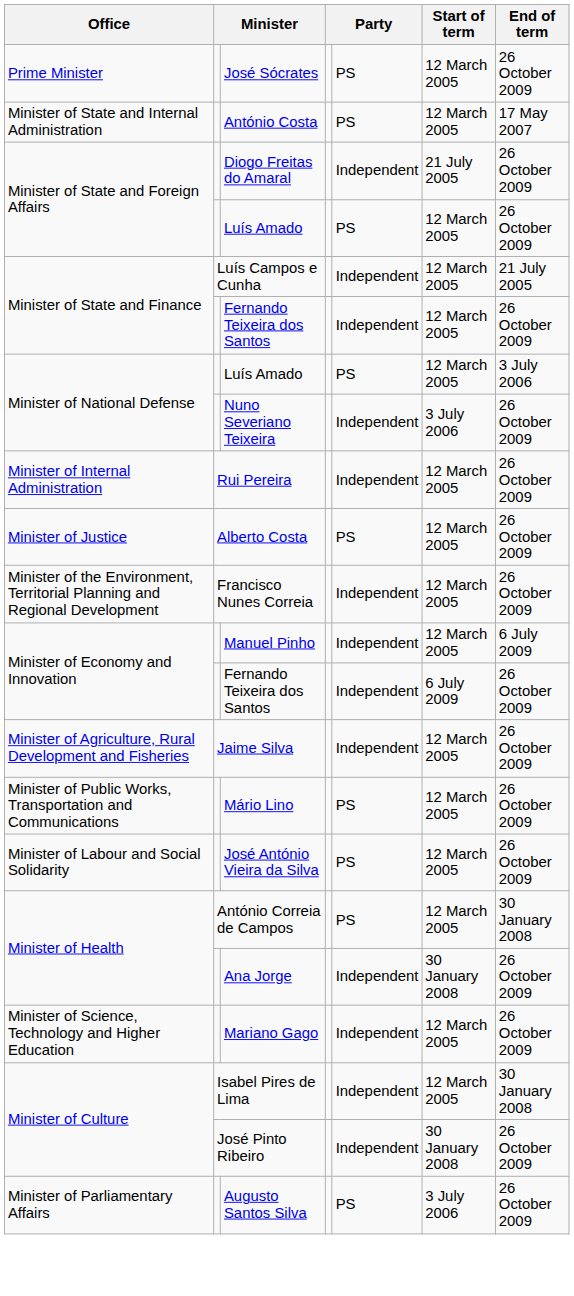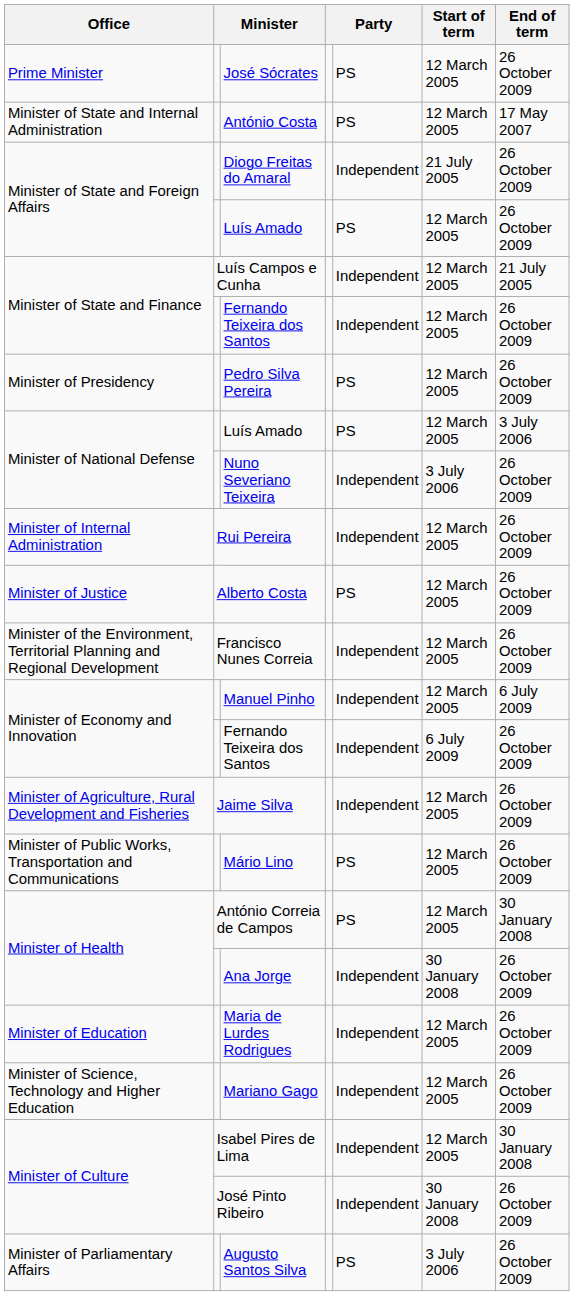+ row: (81, 382)
- row: (104, 862)
+ row: (77, 1033)
